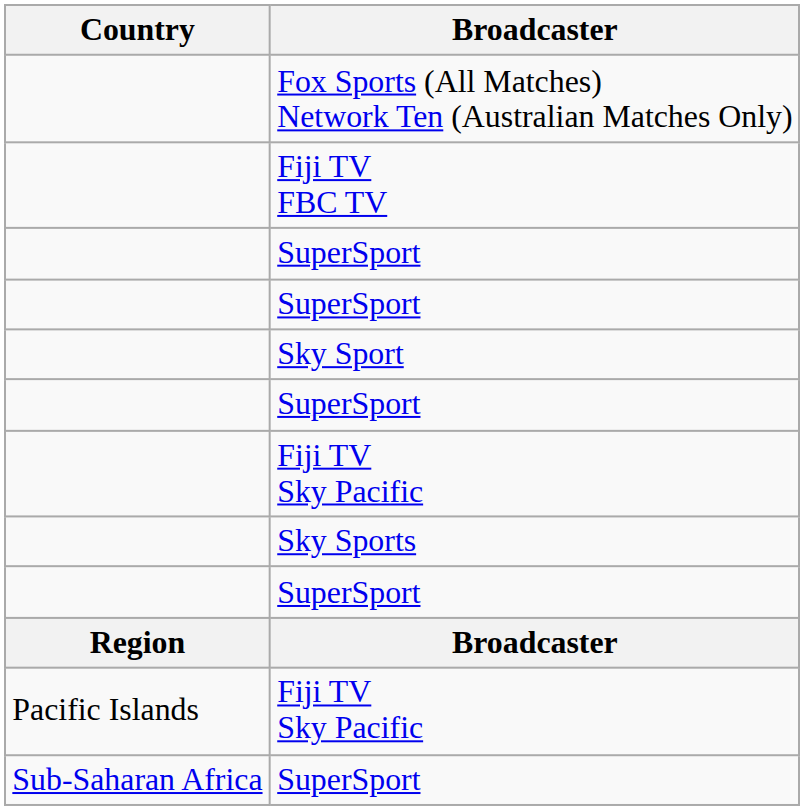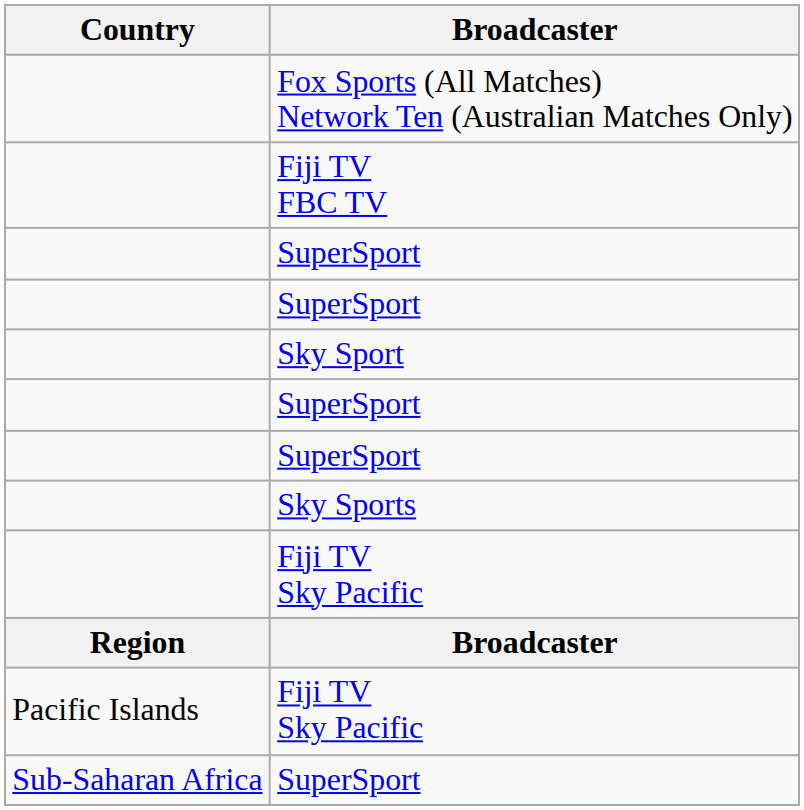(350, 472) Fiji TV Sky Pacific -> (349, 454) SuperSport
(349, 591) SuperSport -> (350, 573) Fiji TV Sky Pacific
